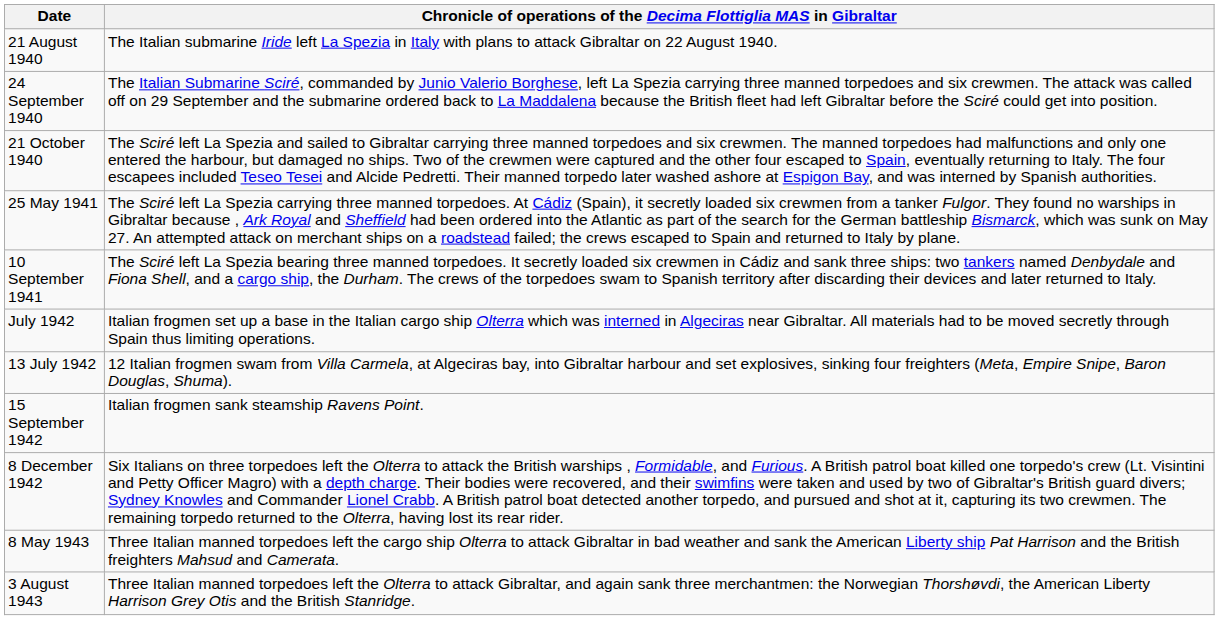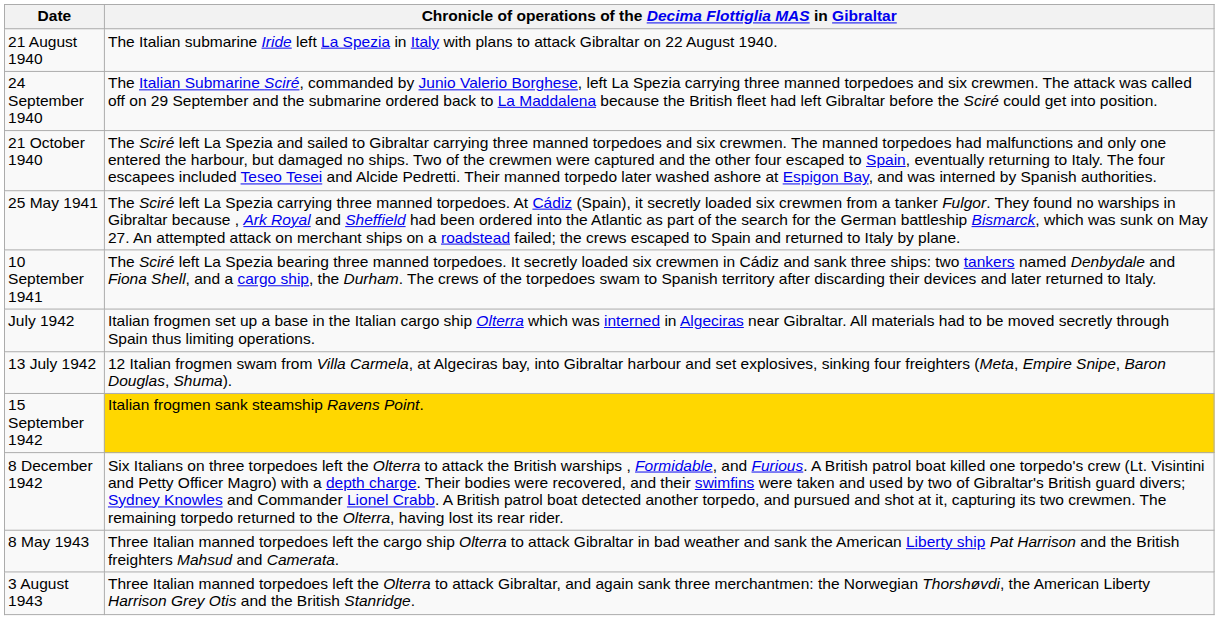(266, 405) no background -> (266, 405) gold background
